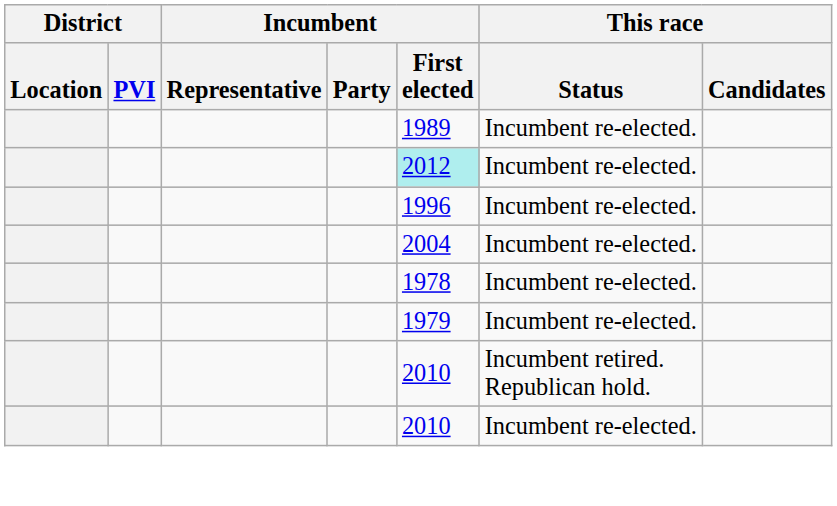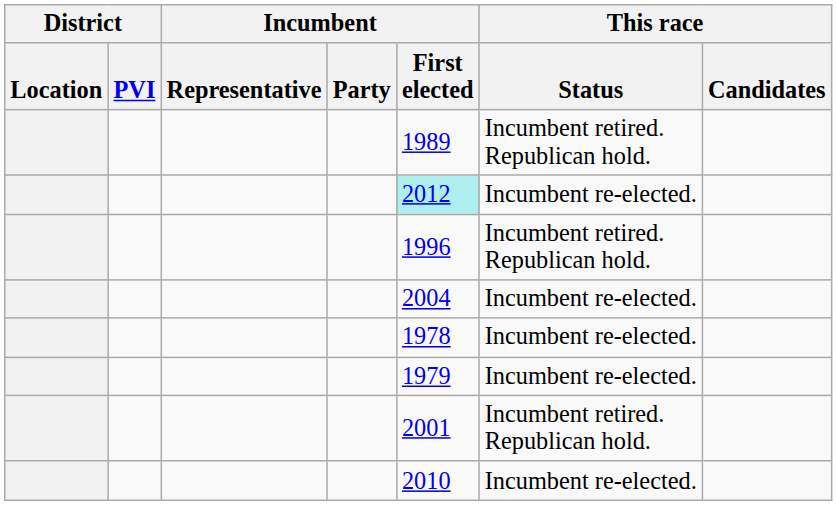(591, 128) Incumbent re-elected. -> (575, 141) Incumbent retired. Republican hold.
(591, 205) Incumbent re-elected. -> (575, 246) Incumbent retired. Republican hold.
(426, 373) 2010 -> (426, 428) 2001
